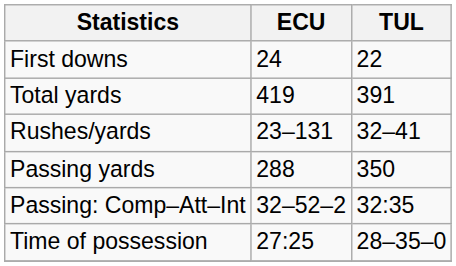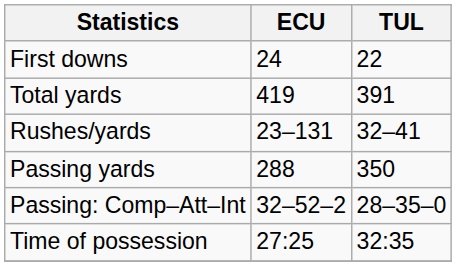(385, 205) 32:35 -> (401, 205) 28–35–0
(401, 242) 28–35–0 -> (385, 242) 32:35
